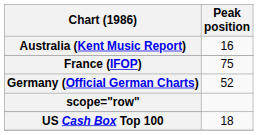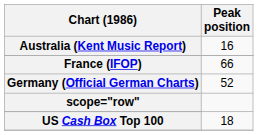(227, 64) 75 -> (227, 64) 66
